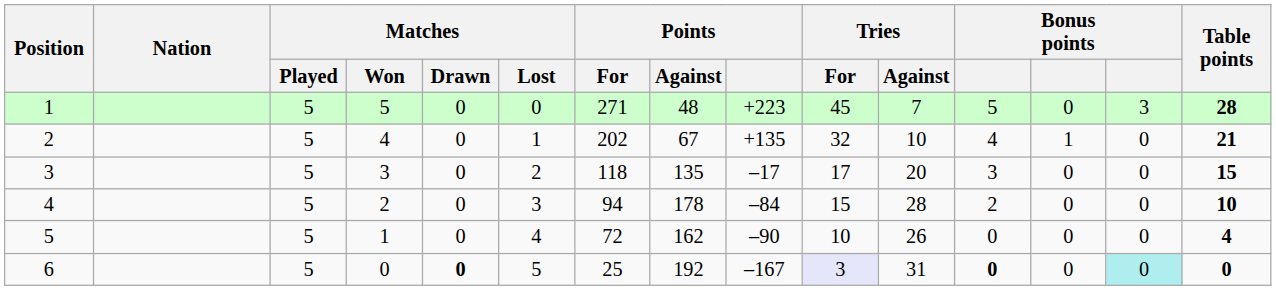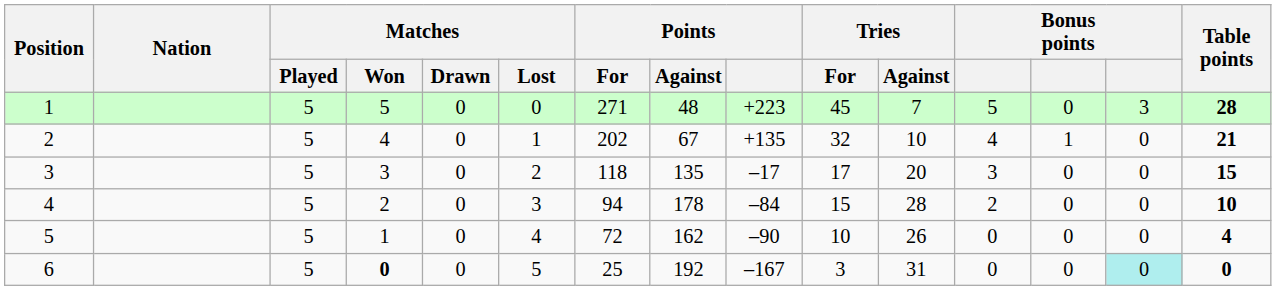(385, 269) normal -> (385, 269) bold
(460, 269) bold -> (460, 269) normal
(840, 269) lavender background -> (840, 269) no background
(992, 269) bold -> (992, 269) normal
